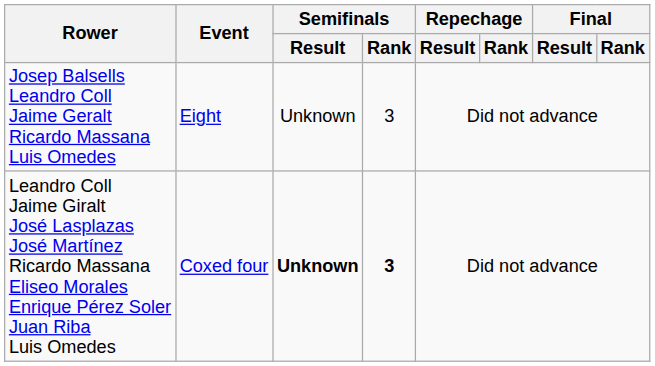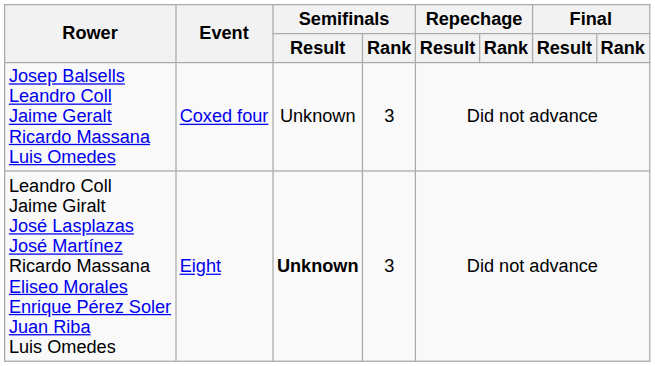(200, 117) Eight -> (224, 117) Coxed four
(224, 267) Coxed four -> (200, 267) Eight
(389, 267) bold -> (389, 267) normal
